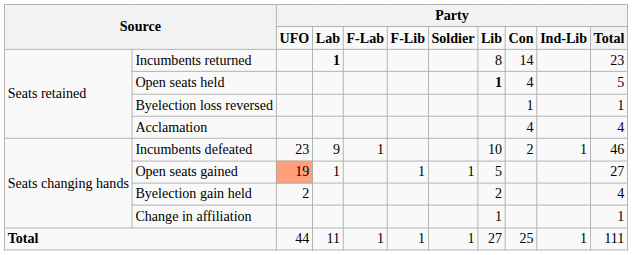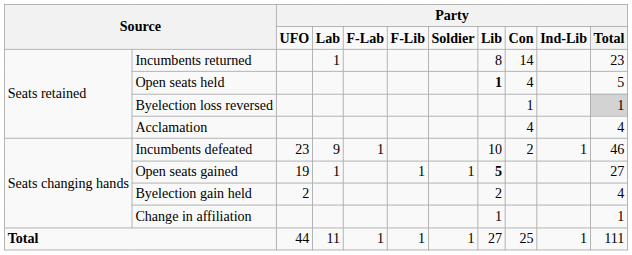(336, 60) bold -> (336, 60) normal
(621, 104) no background -> (621, 104) lightgrey background
(302, 171) lightsalmon background -> (302, 171) no background
(499, 171) normal -> (499, 171) bold
